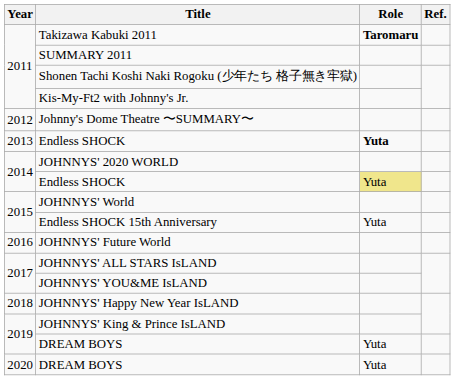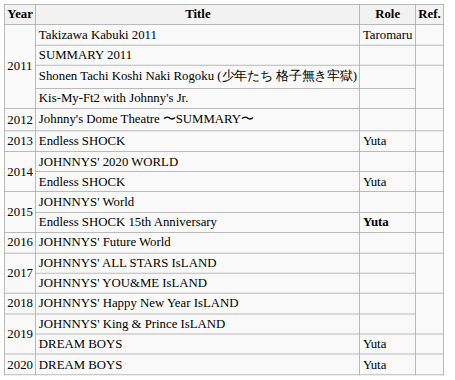(391, 34) bold -> (388, 34) normal
(376, 141) bold -> (375, 141) normal
(375, 181) khaki background -> (375, 181) no background
(375, 222) normal -> (376, 222) bold
